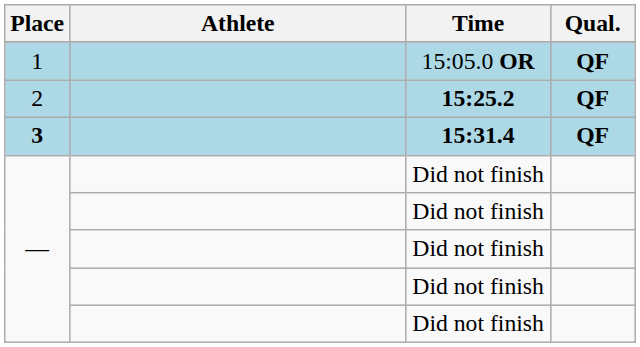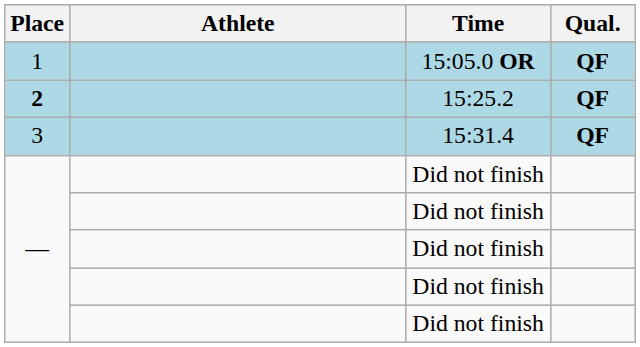(37, 98) normal -> (37, 98) bold
(478, 98) bold -> (478, 98) normal
(37, 135) bold -> (37, 135) normal
(478, 135) bold -> (478, 135) normal
